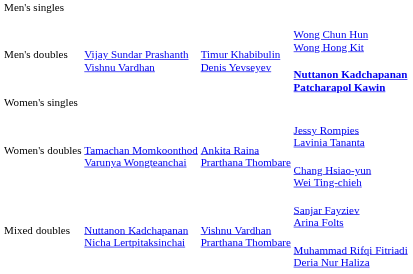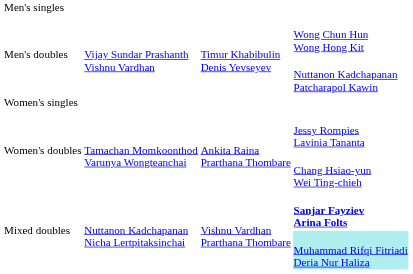(351, 81) bold -> (346, 81) normal
(327, 216) normal -> (329, 216) bold
(351, 256) no background -> (351, 256) paleturquoise background
